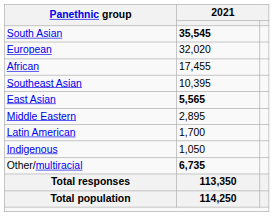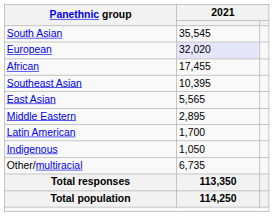(195, 34) bold -> (195, 34) normal
(195, 50) no background -> (195, 50) lavender background
(192, 100) bold -> (192, 100) normal
(192, 165) bold -> (192, 165) normal
